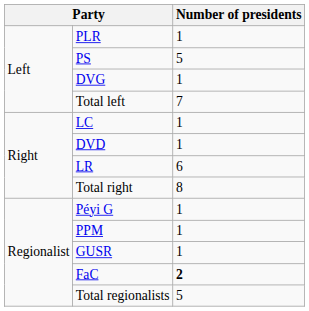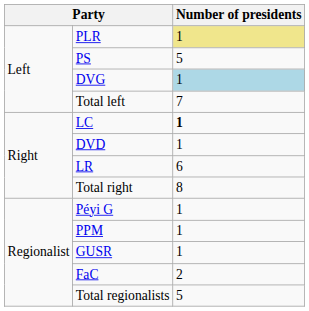(179, 36) no background -> (179, 36) khaki background
(179, 79) no background -> (179, 79) lightblue background
(179, 123) normal -> (179, 123) bold
(179, 274) bold -> (179, 274) normal
